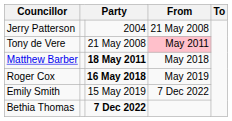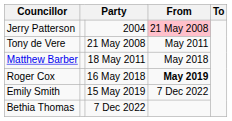(180, 28) no background -> (179, 28) pink background
(187, 44) pink background -> (187, 44) no background
(117, 60) bold -> (117, 60) normal
(117, 76) bold -> (116, 76) normal
(187, 76) normal -> (186, 76) bold
(120, 108) bold -> (120, 108) normal
